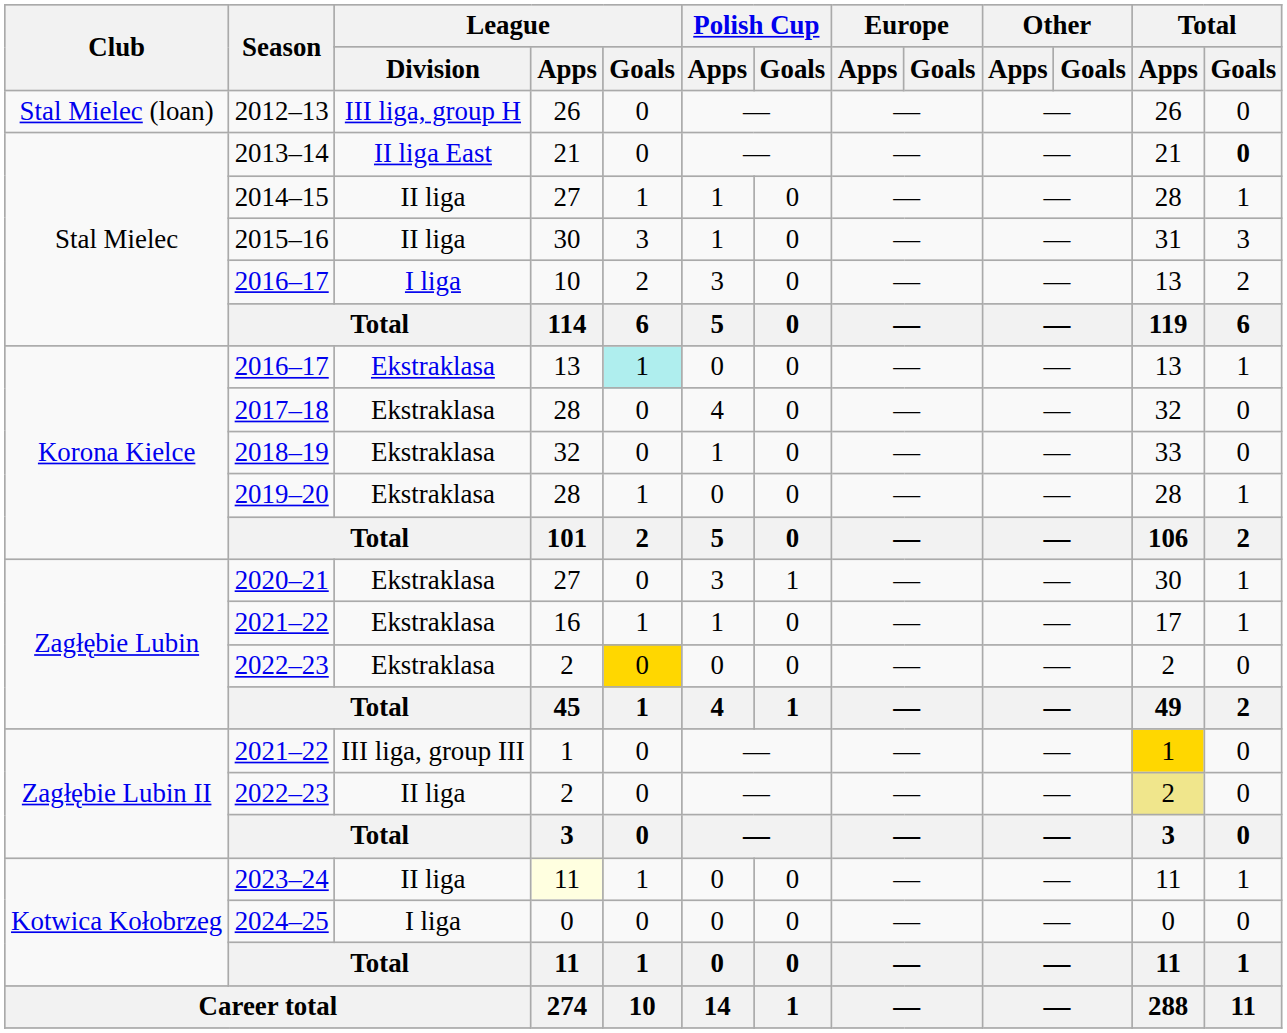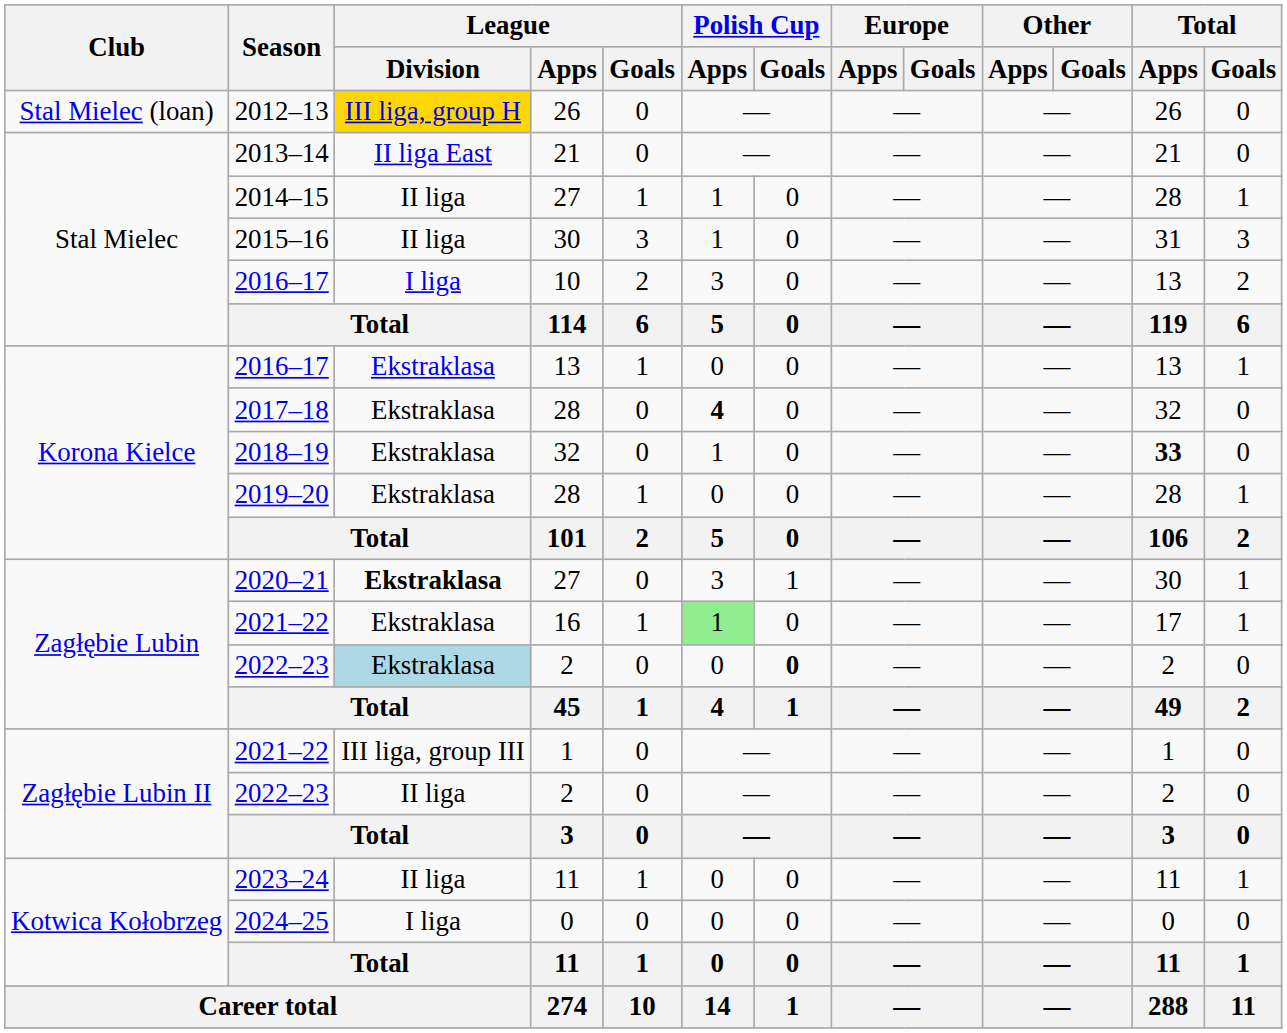(433, 111) no background -> (433, 111) gold background
(1243, 153) bold -> (1243, 153) normal
(642, 366) paleturquoise background -> (642, 366) no background
(717, 409) normal -> (717, 409) bold
(1168, 452) normal -> (1168, 452) bold
(433, 580) normal -> (433, 580) bold
(717, 622) no background -> (717, 622) lightgreen background
(433, 665) no background -> (433, 665) lightblue background
(642, 665) gold background -> (642, 665) no background
(792, 665) normal -> (792, 665) bold
(1168, 750) gold background -> (1168, 750) no background
(1168, 793) khaki background -> (1168, 793) no background
(567, 878) lightyellow background -> (567, 878) no background
